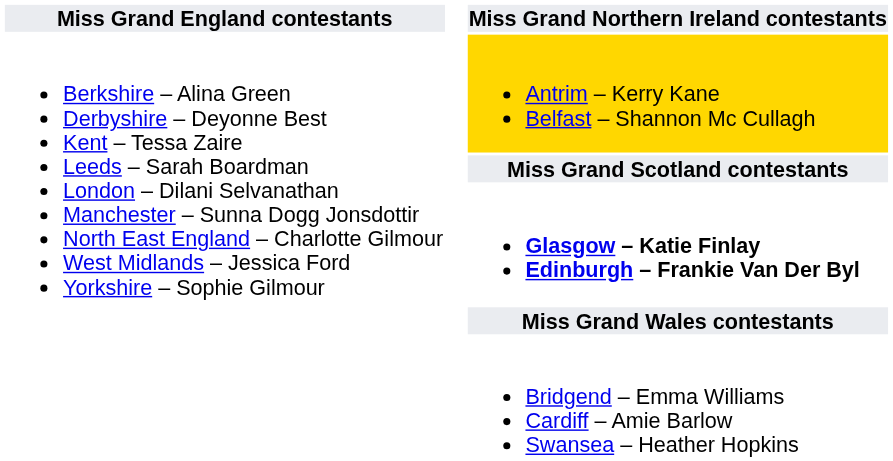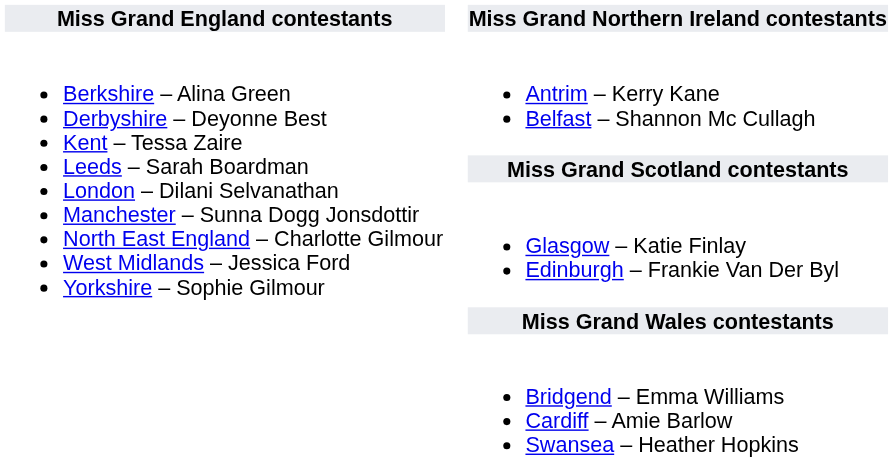(678, 106) gold background -> (678, 106) no background
(678, 257) bold -> (678, 257) normal
